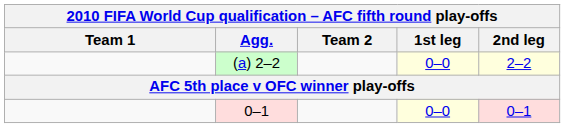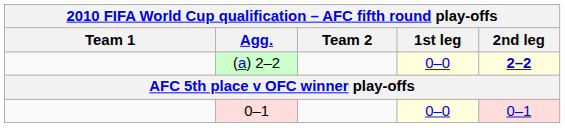(519, 63) normal -> (519, 63) bold
